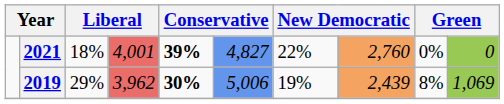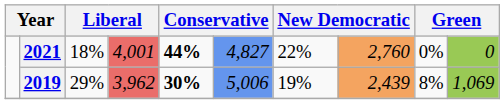(182, 51) 39% -> (182, 51) 44%
